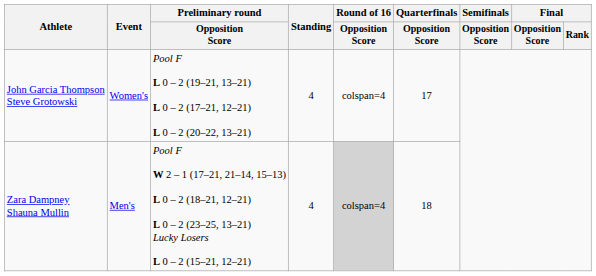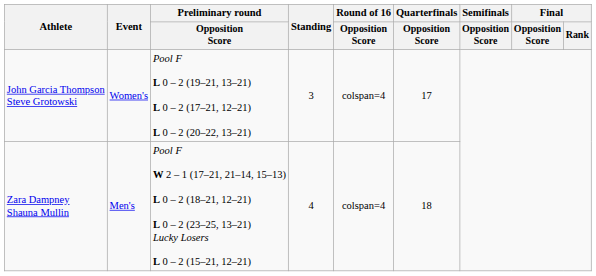(311, 96) 4 -> (311, 96) 3
(364, 206) lightgrey background -> (364, 206) no background
